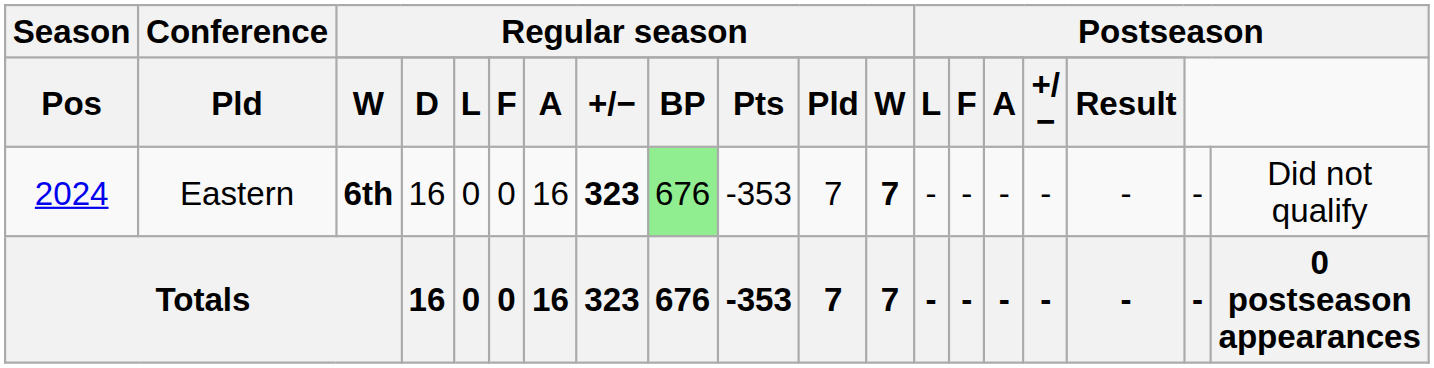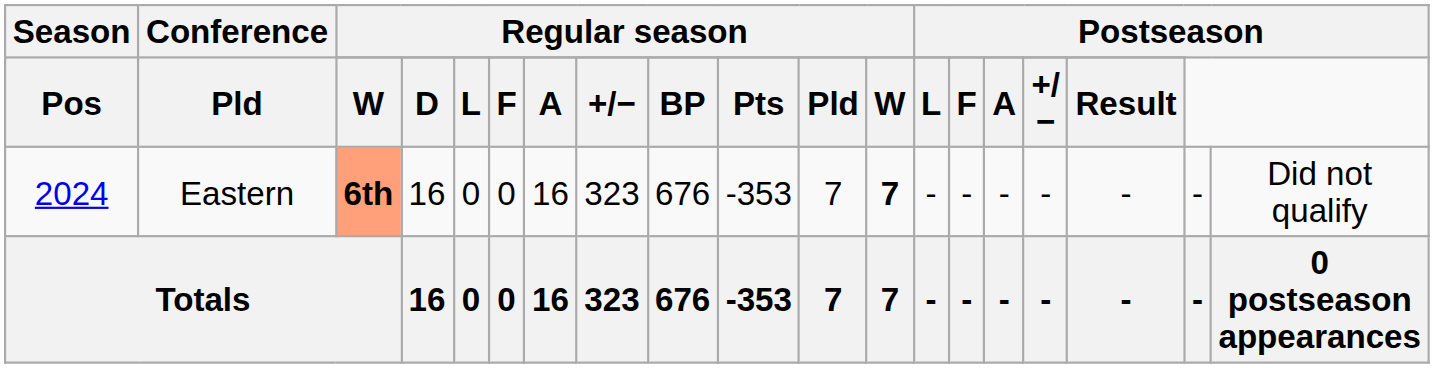(368, 192) no background -> (368, 192) lightsalmon background
(612, 192) bold -> (612, 192) normal
(683, 192) lightgreen background -> (683, 192) no background
